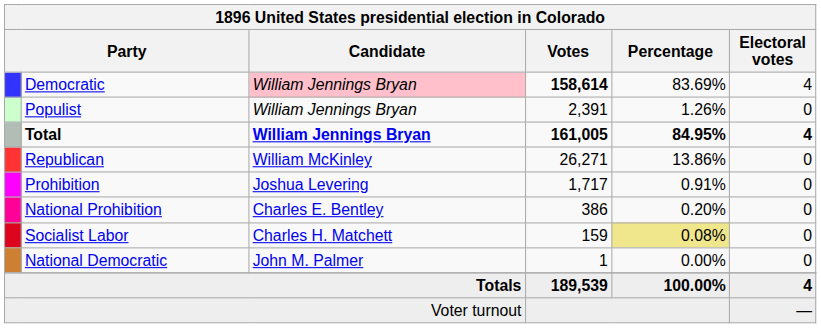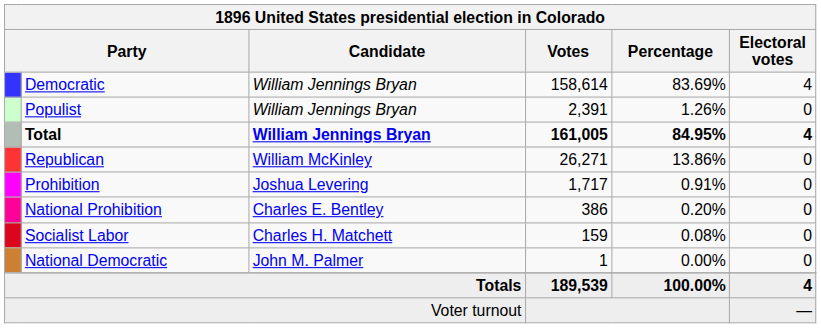(335, 85) pink background -> (335, 85) no background
(579, 85) bold -> (579, 85) normal
(703, 235) khaki background -> (703, 235) no background
